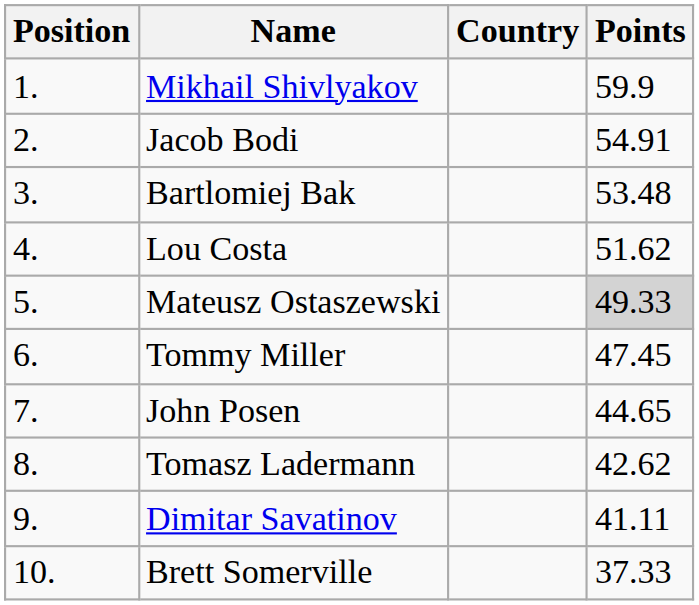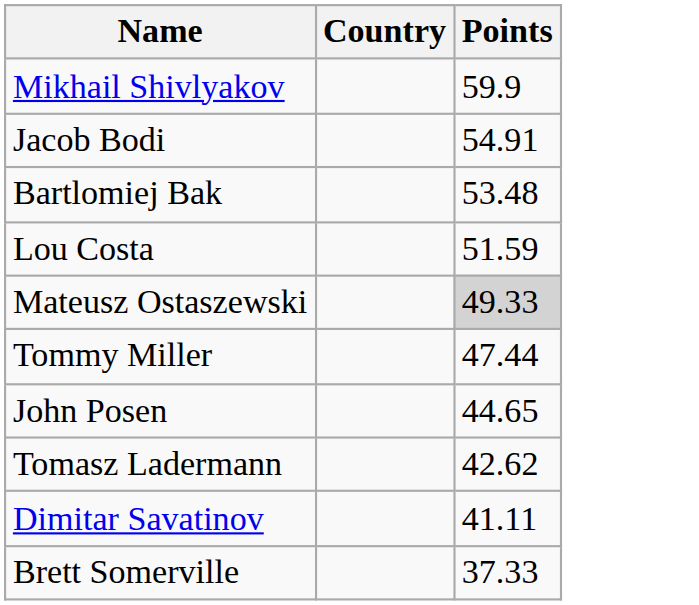- column: (72, 31)
(633, 247) 51.62 -> (500, 247) 51.59
(633, 355) 47.45 -> (500, 355) 47.44
